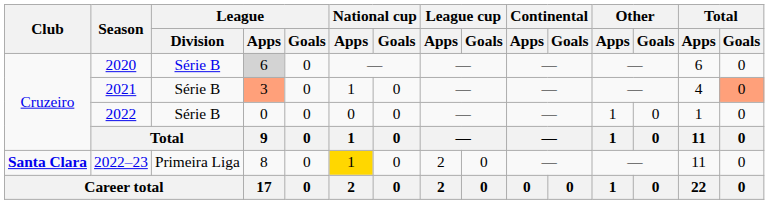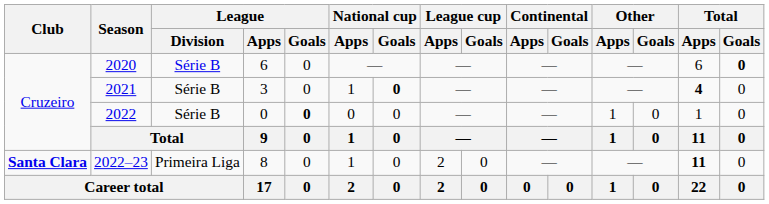(264, 65) lightgrey background -> (264, 65) no background
(742, 65) normal -> (742, 65) bold
(264, 89) lightsalmon background -> (264, 89) no background
(397, 89) normal -> (397, 89) bold
(699, 89) normal -> (699, 89) bold
(742, 89) lightsalmon background -> (742, 89) no background
(307, 114) normal -> (307, 114) bold
(351, 162) gold background -> (351, 162) no background
(699, 162) normal -> (699, 162) bold
